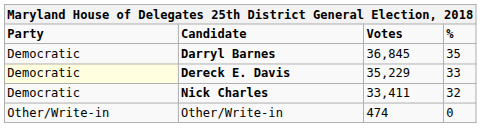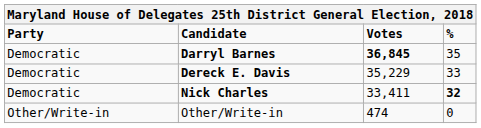(388, 54) normal -> (388, 54) bold
(44, 73) lightyellow background -> (44, 73) no background
(453, 93) normal -> (453, 93) bold
